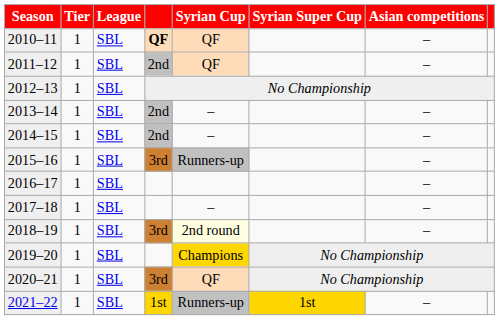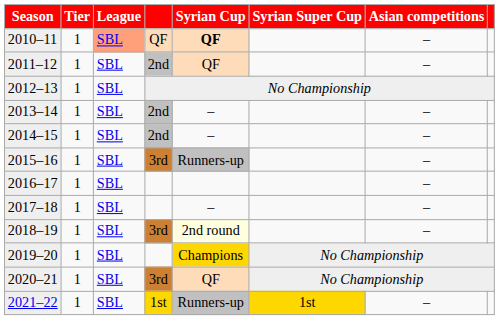(110, 40) no background -> (110, 40) lightsalmon background
(158, 40) bold -> (158, 40) normal
(211, 40) normal -> (211, 40) bold
